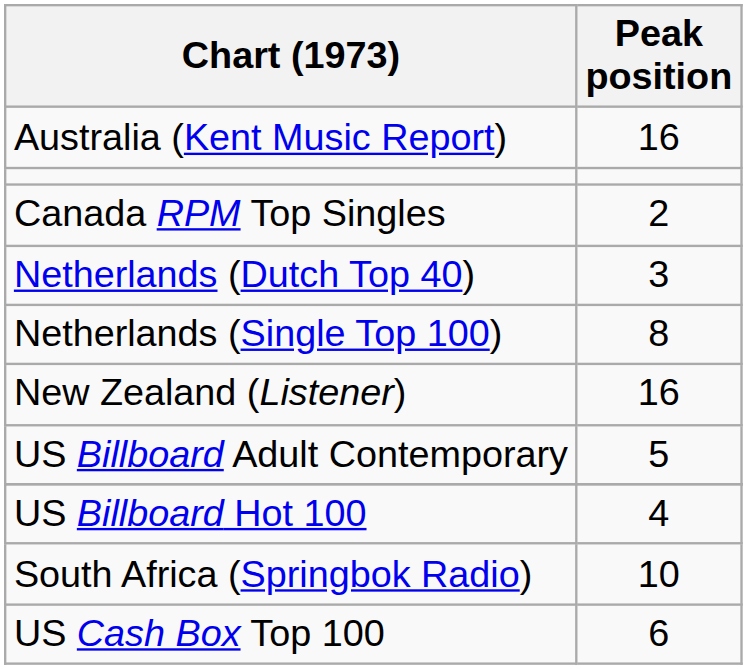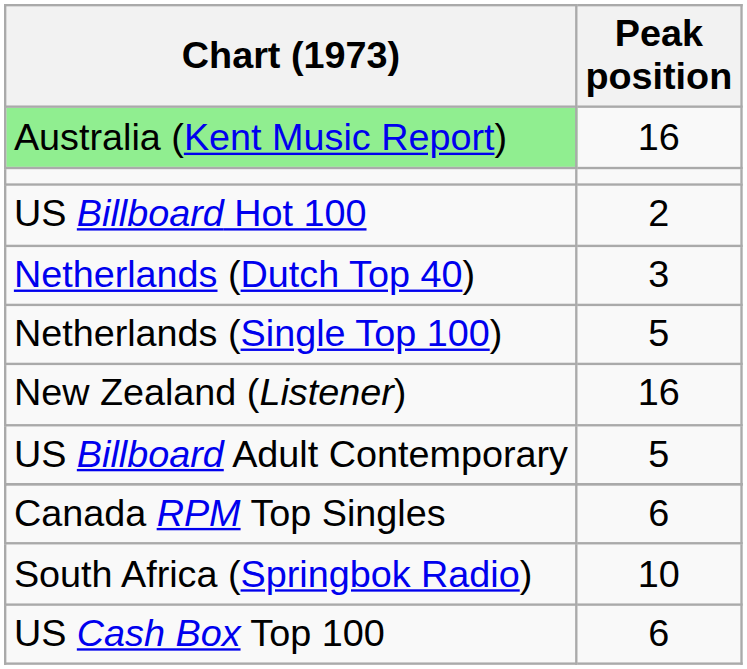(260, 136) no background -> (260, 136) lightgreen background
(230, 214) Canada RPM Top Singles -> (190, 214) US Billboard Hot 100
(659, 333) 8 -> (659, 333) 5
(190, 513) US Billboard Hot 100 -> (230, 513) Canada RPM Top Singles
(659, 513) 4 -> (659, 513) 6
